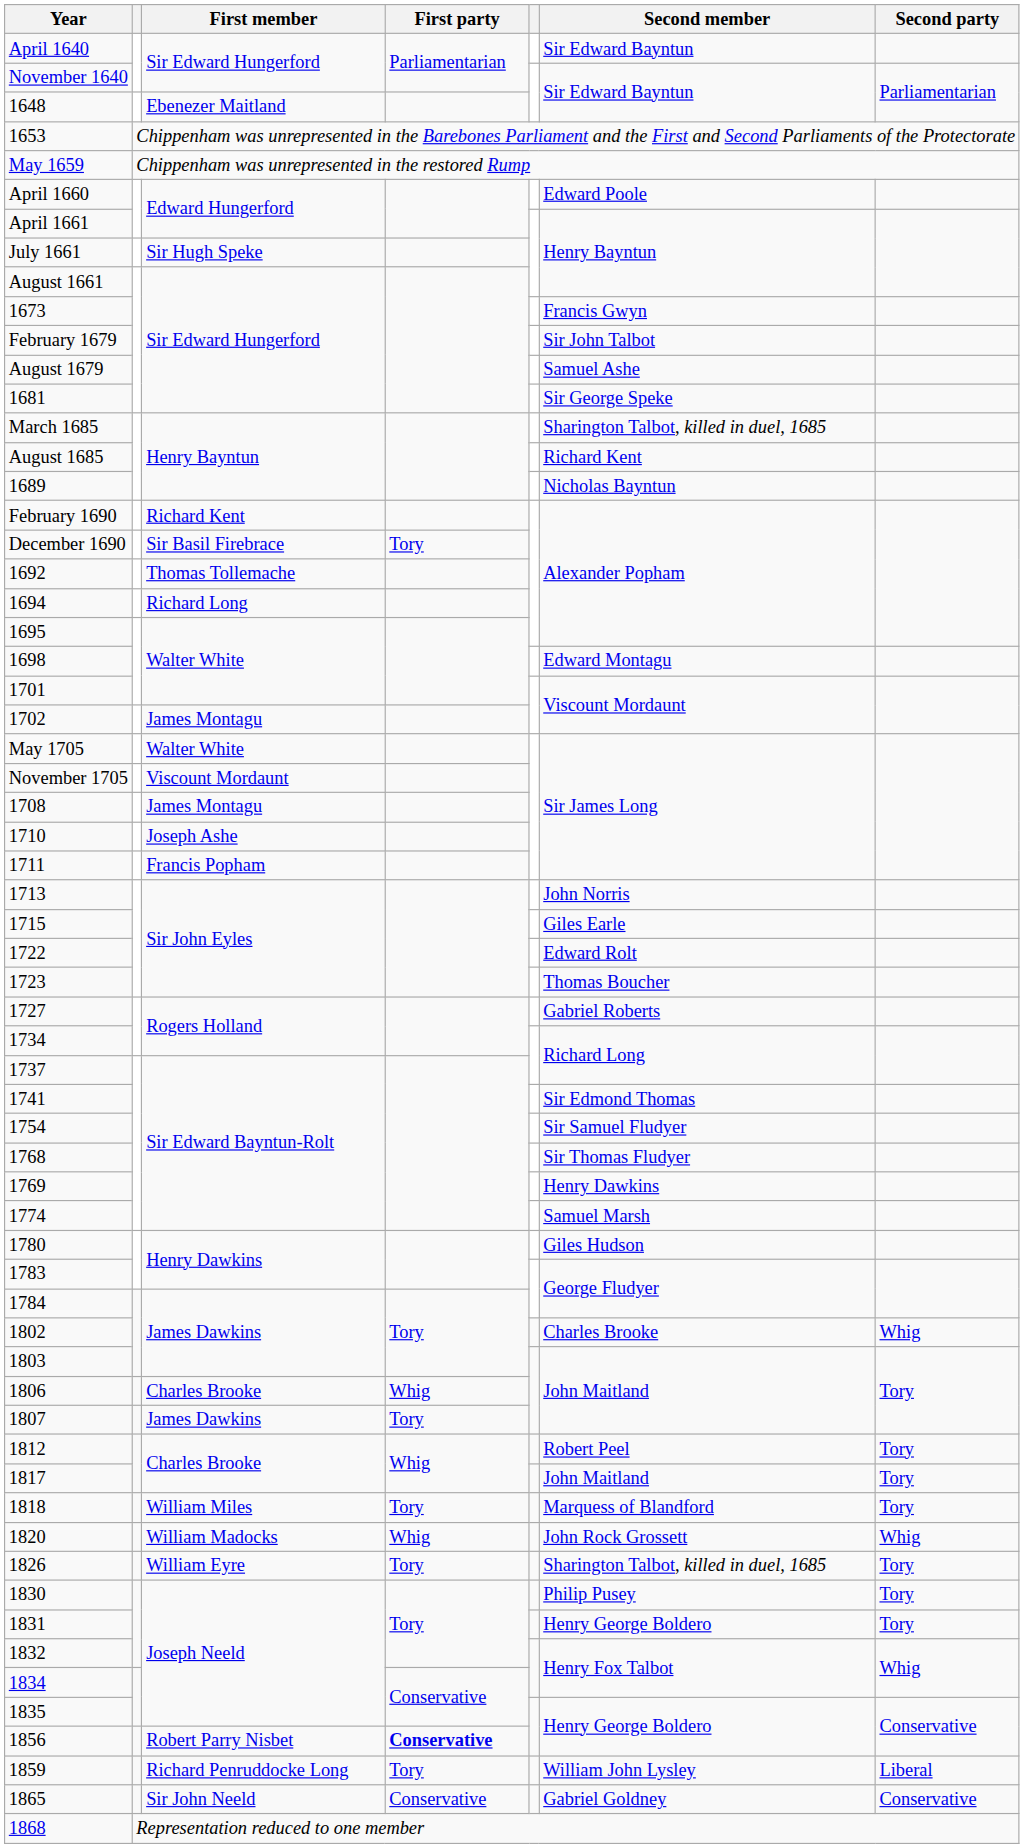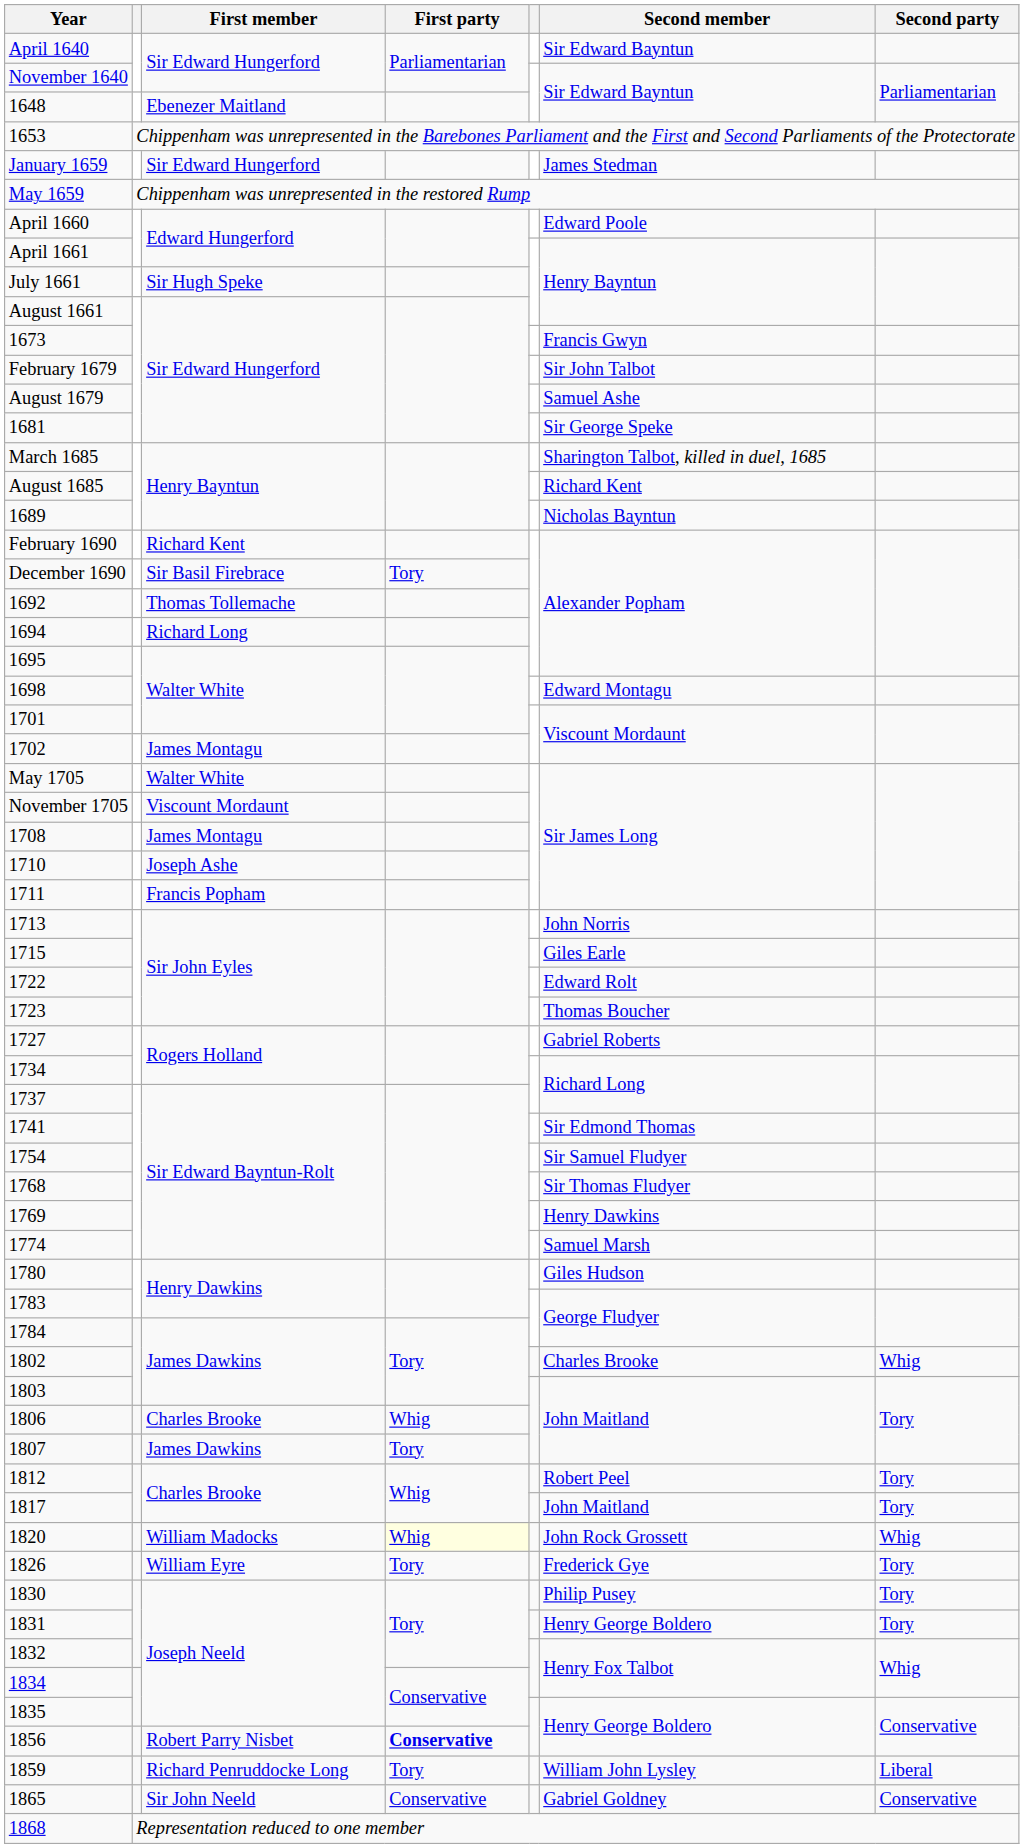+ row: (58, 164)
- row: (27, 1507)
(410, 1536) no background -> (410, 1536) lightyellow background
(685, 1565) Sharington Talbot, killed in duel, 1685 -> (596, 1565) Frederick Gye
